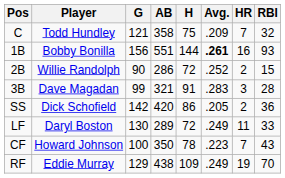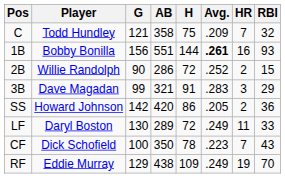(268, 88) 28 -> (268, 88) 29
(79, 107) Dick Schofield -> (79, 107) Howard Johnson
(79, 145) Howard Johnson -> (79, 145) Dick Schofield
